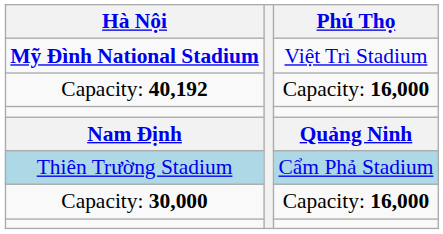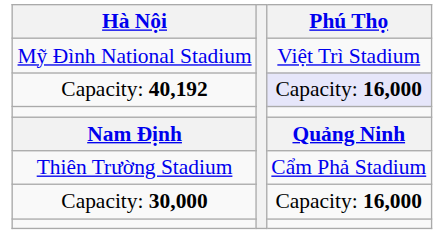(135, 55) bold -> (135, 55) normal
(356, 89) no background -> (349, 89) lavender background
(135, 167) lightblue background -> (135, 167) no background
(356, 167) lightblue background -> (349, 167) no background
